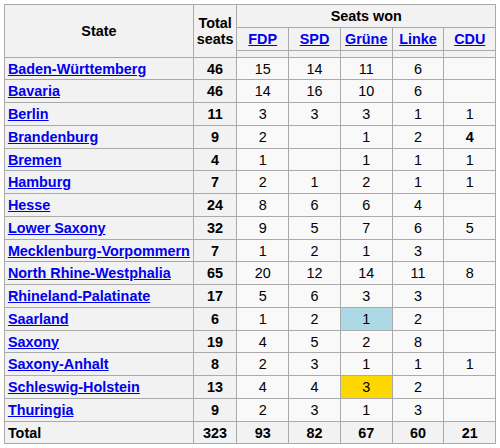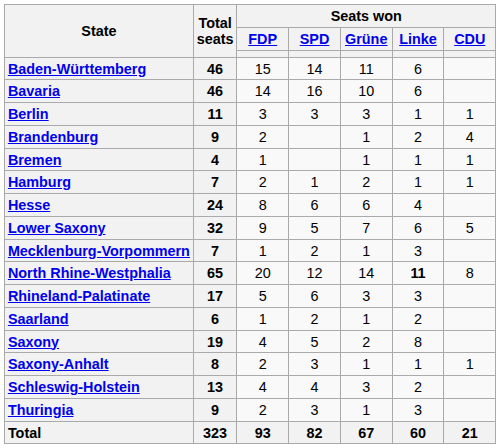(470, 137) bold -> (470, 137) normal
(418, 273) normal -> (418, 273) bold
(366, 319) lightblue background -> (366, 319) no background
(366, 387) gold background -> (366, 387) no background
